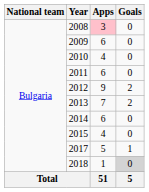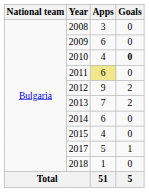(103, 27) pink background -> (103, 27) no background
(130, 57) normal -> (130, 57) bold
(103, 73) no background -> (103, 73) khaki background
(130, 164) lightgrey background -> (130, 164) no background
